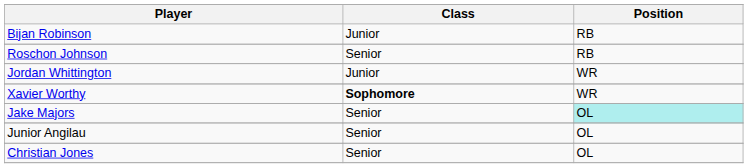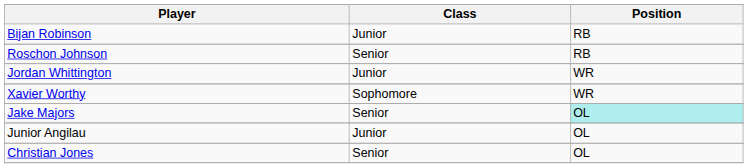(380, 93) bold -> (385, 93) normal
(363, 133) Senior -> (369, 133) Junior
